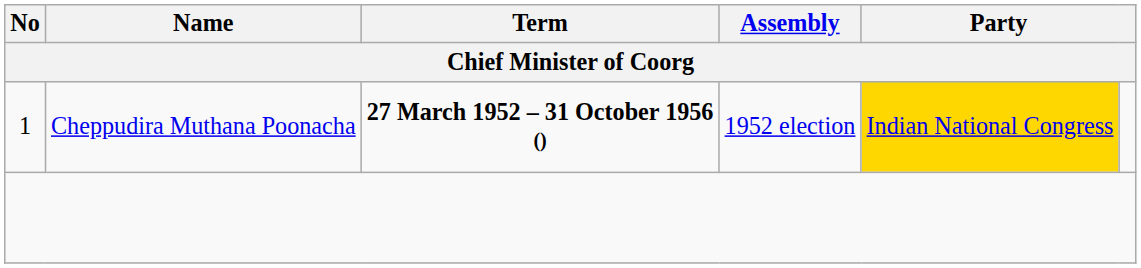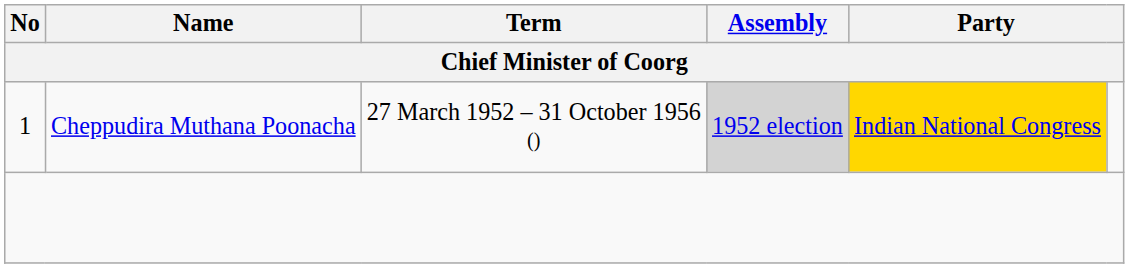(540, 126) bold -> (534, 126) normal
(790, 126) no background -> (777, 126) lightgrey background
